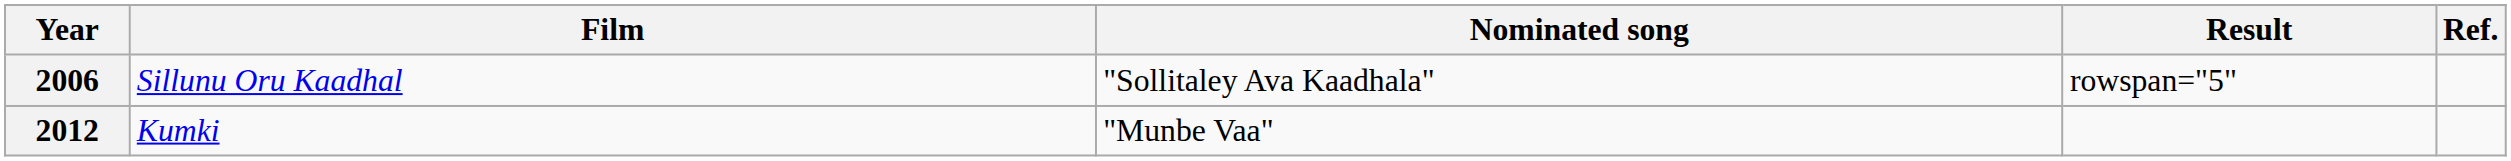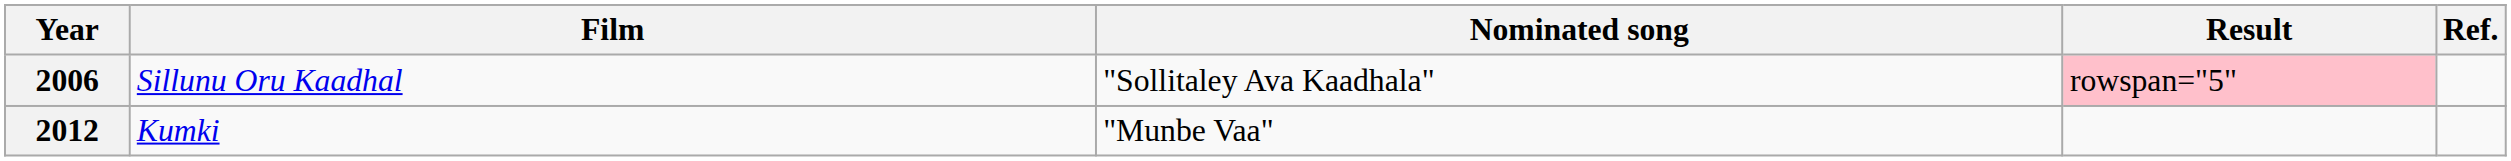(2153, 79) no background -> (2153, 79) pink background
